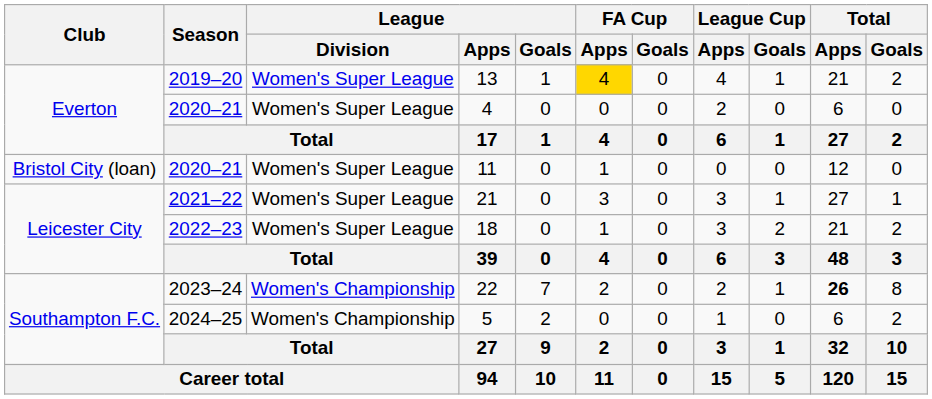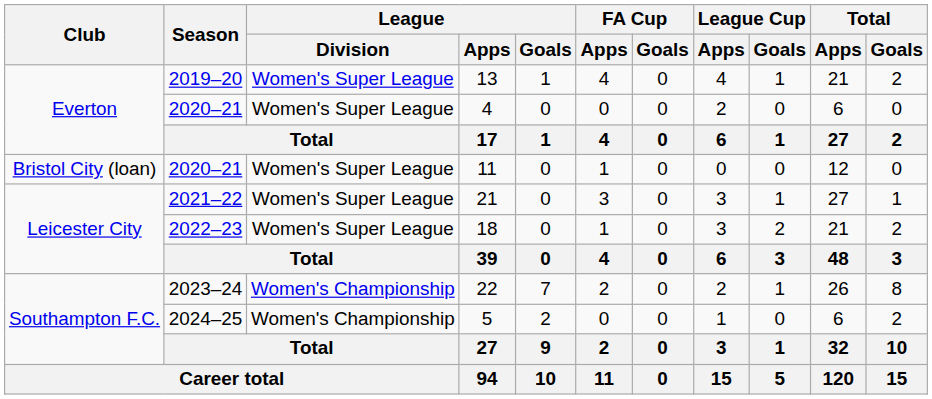(604, 79) gold background -> (604, 79) no background
(838, 288) bold -> (838, 288) normal
